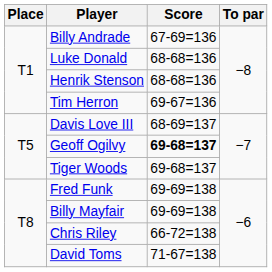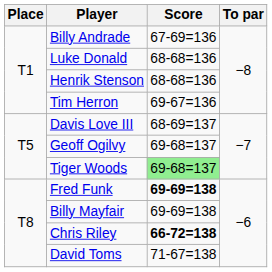(183, 146) bold -> (183, 146) normal
(183, 168) no background -> (183, 168) lightgreen background
(183, 189) normal -> (183, 189) bold
(183, 233) normal -> (183, 233) bold
